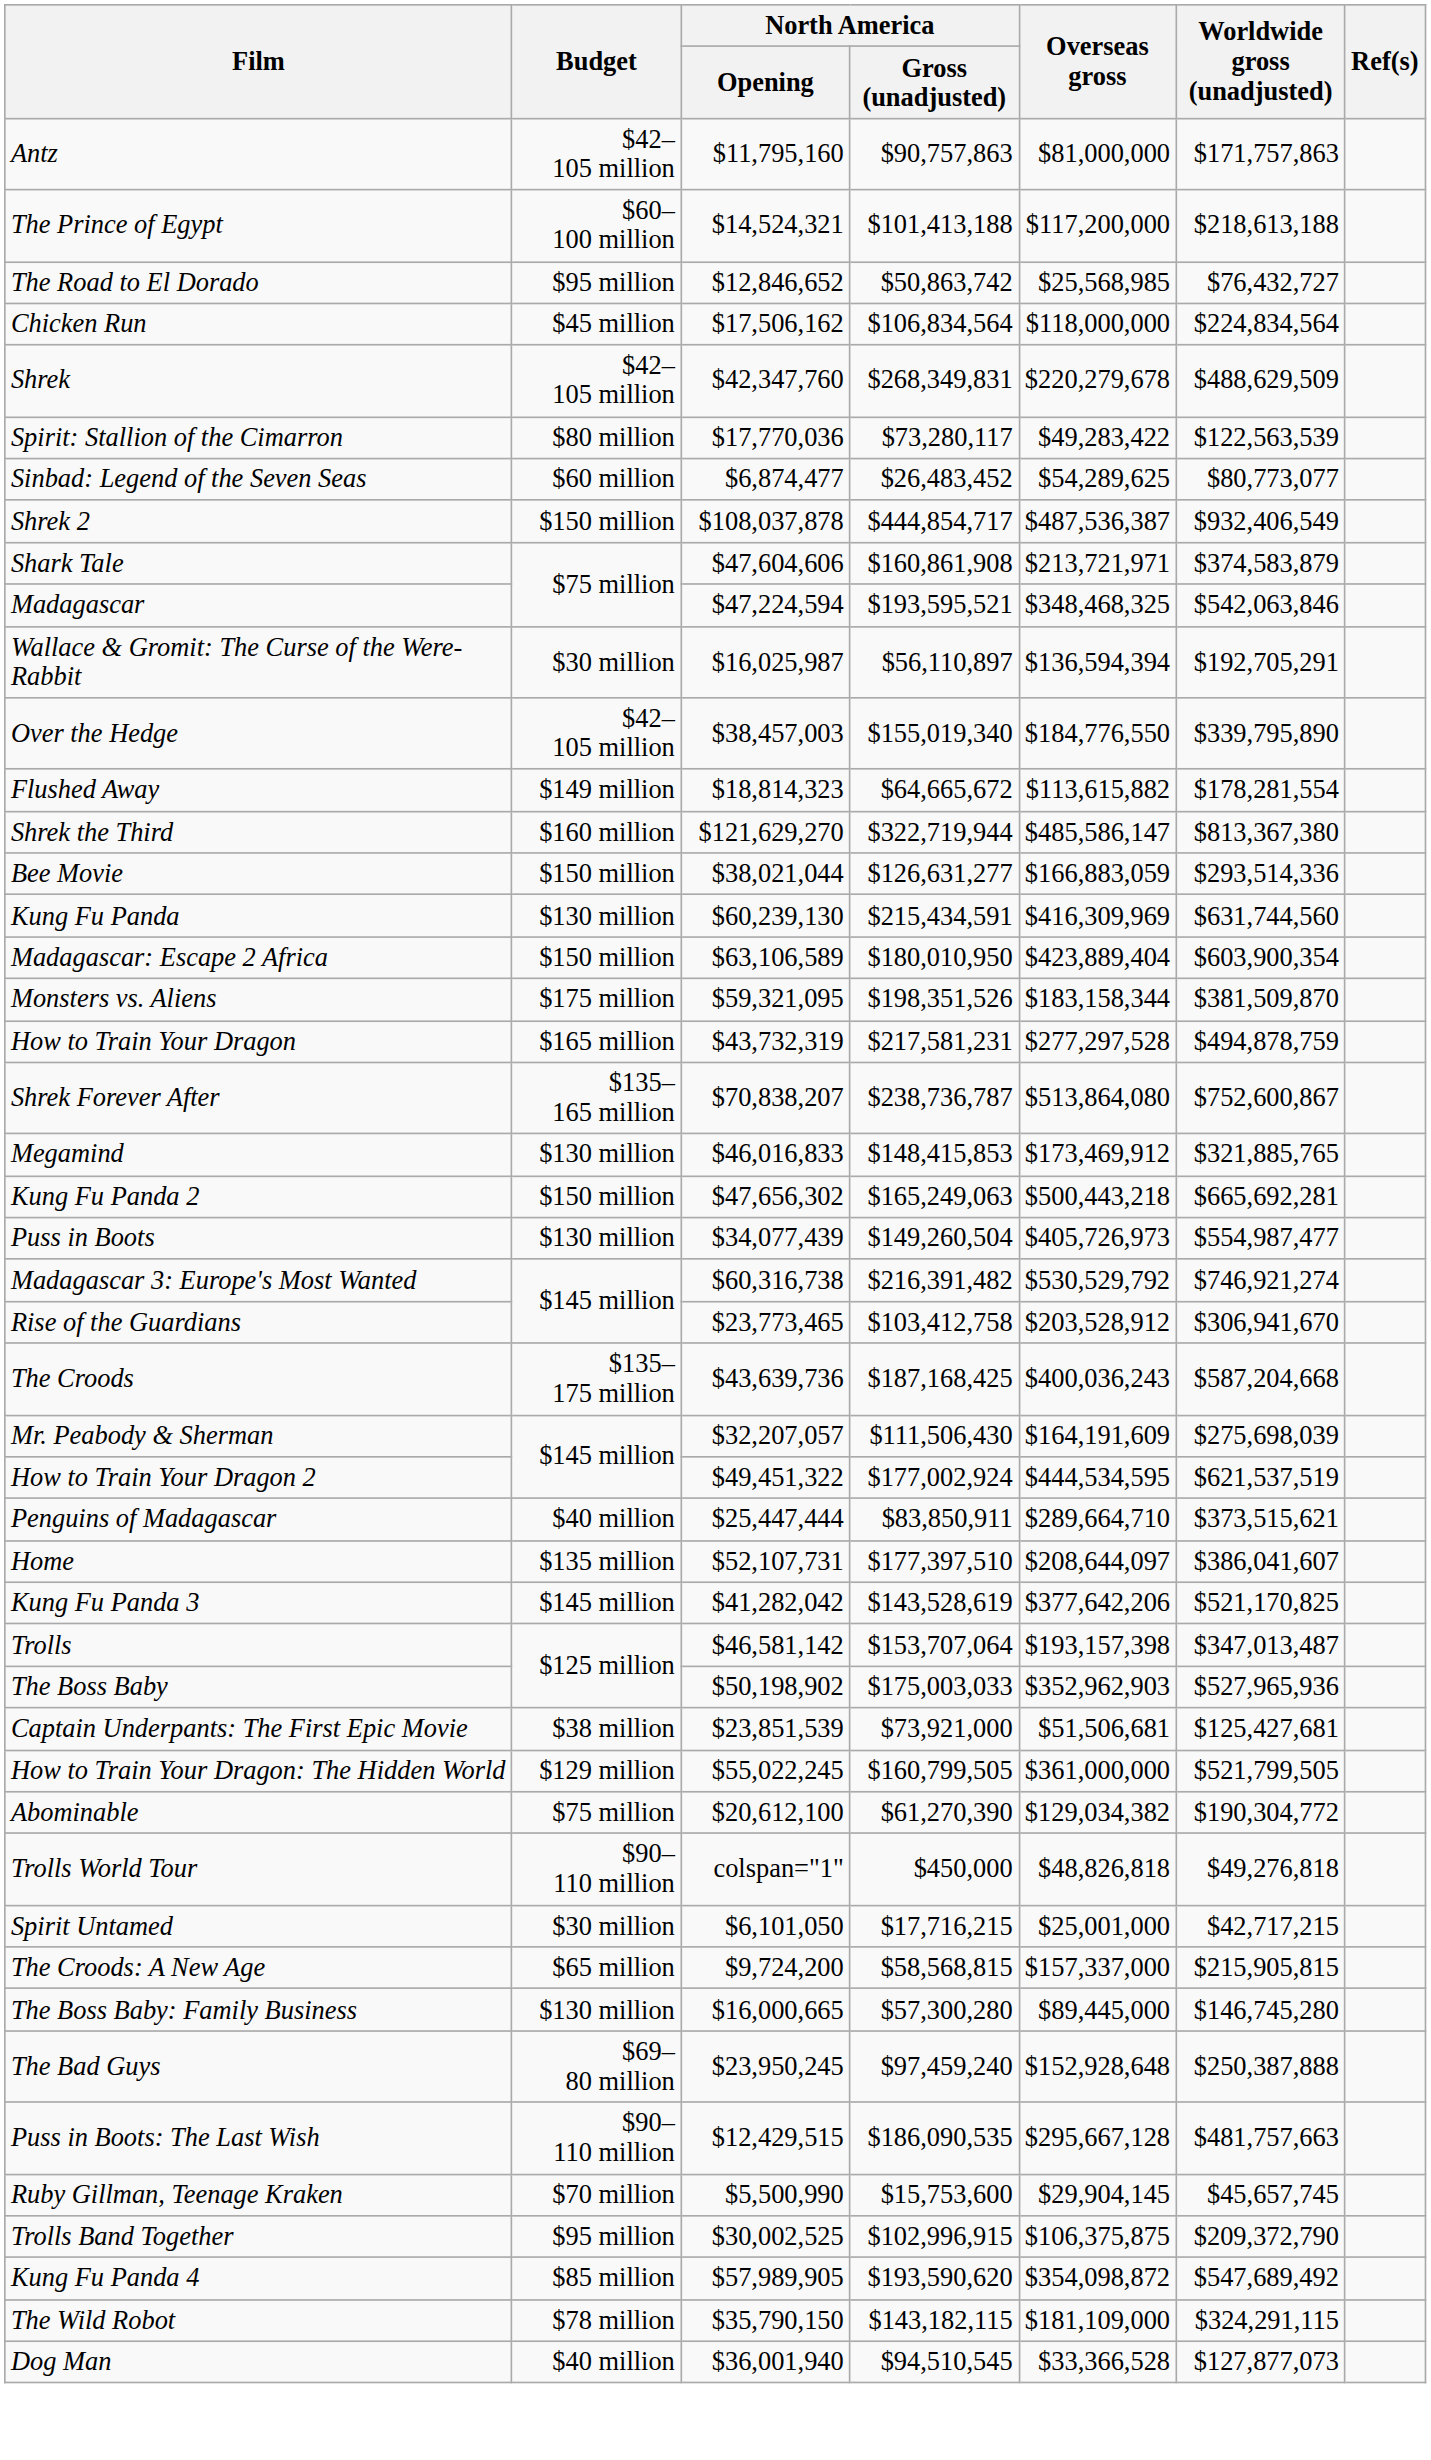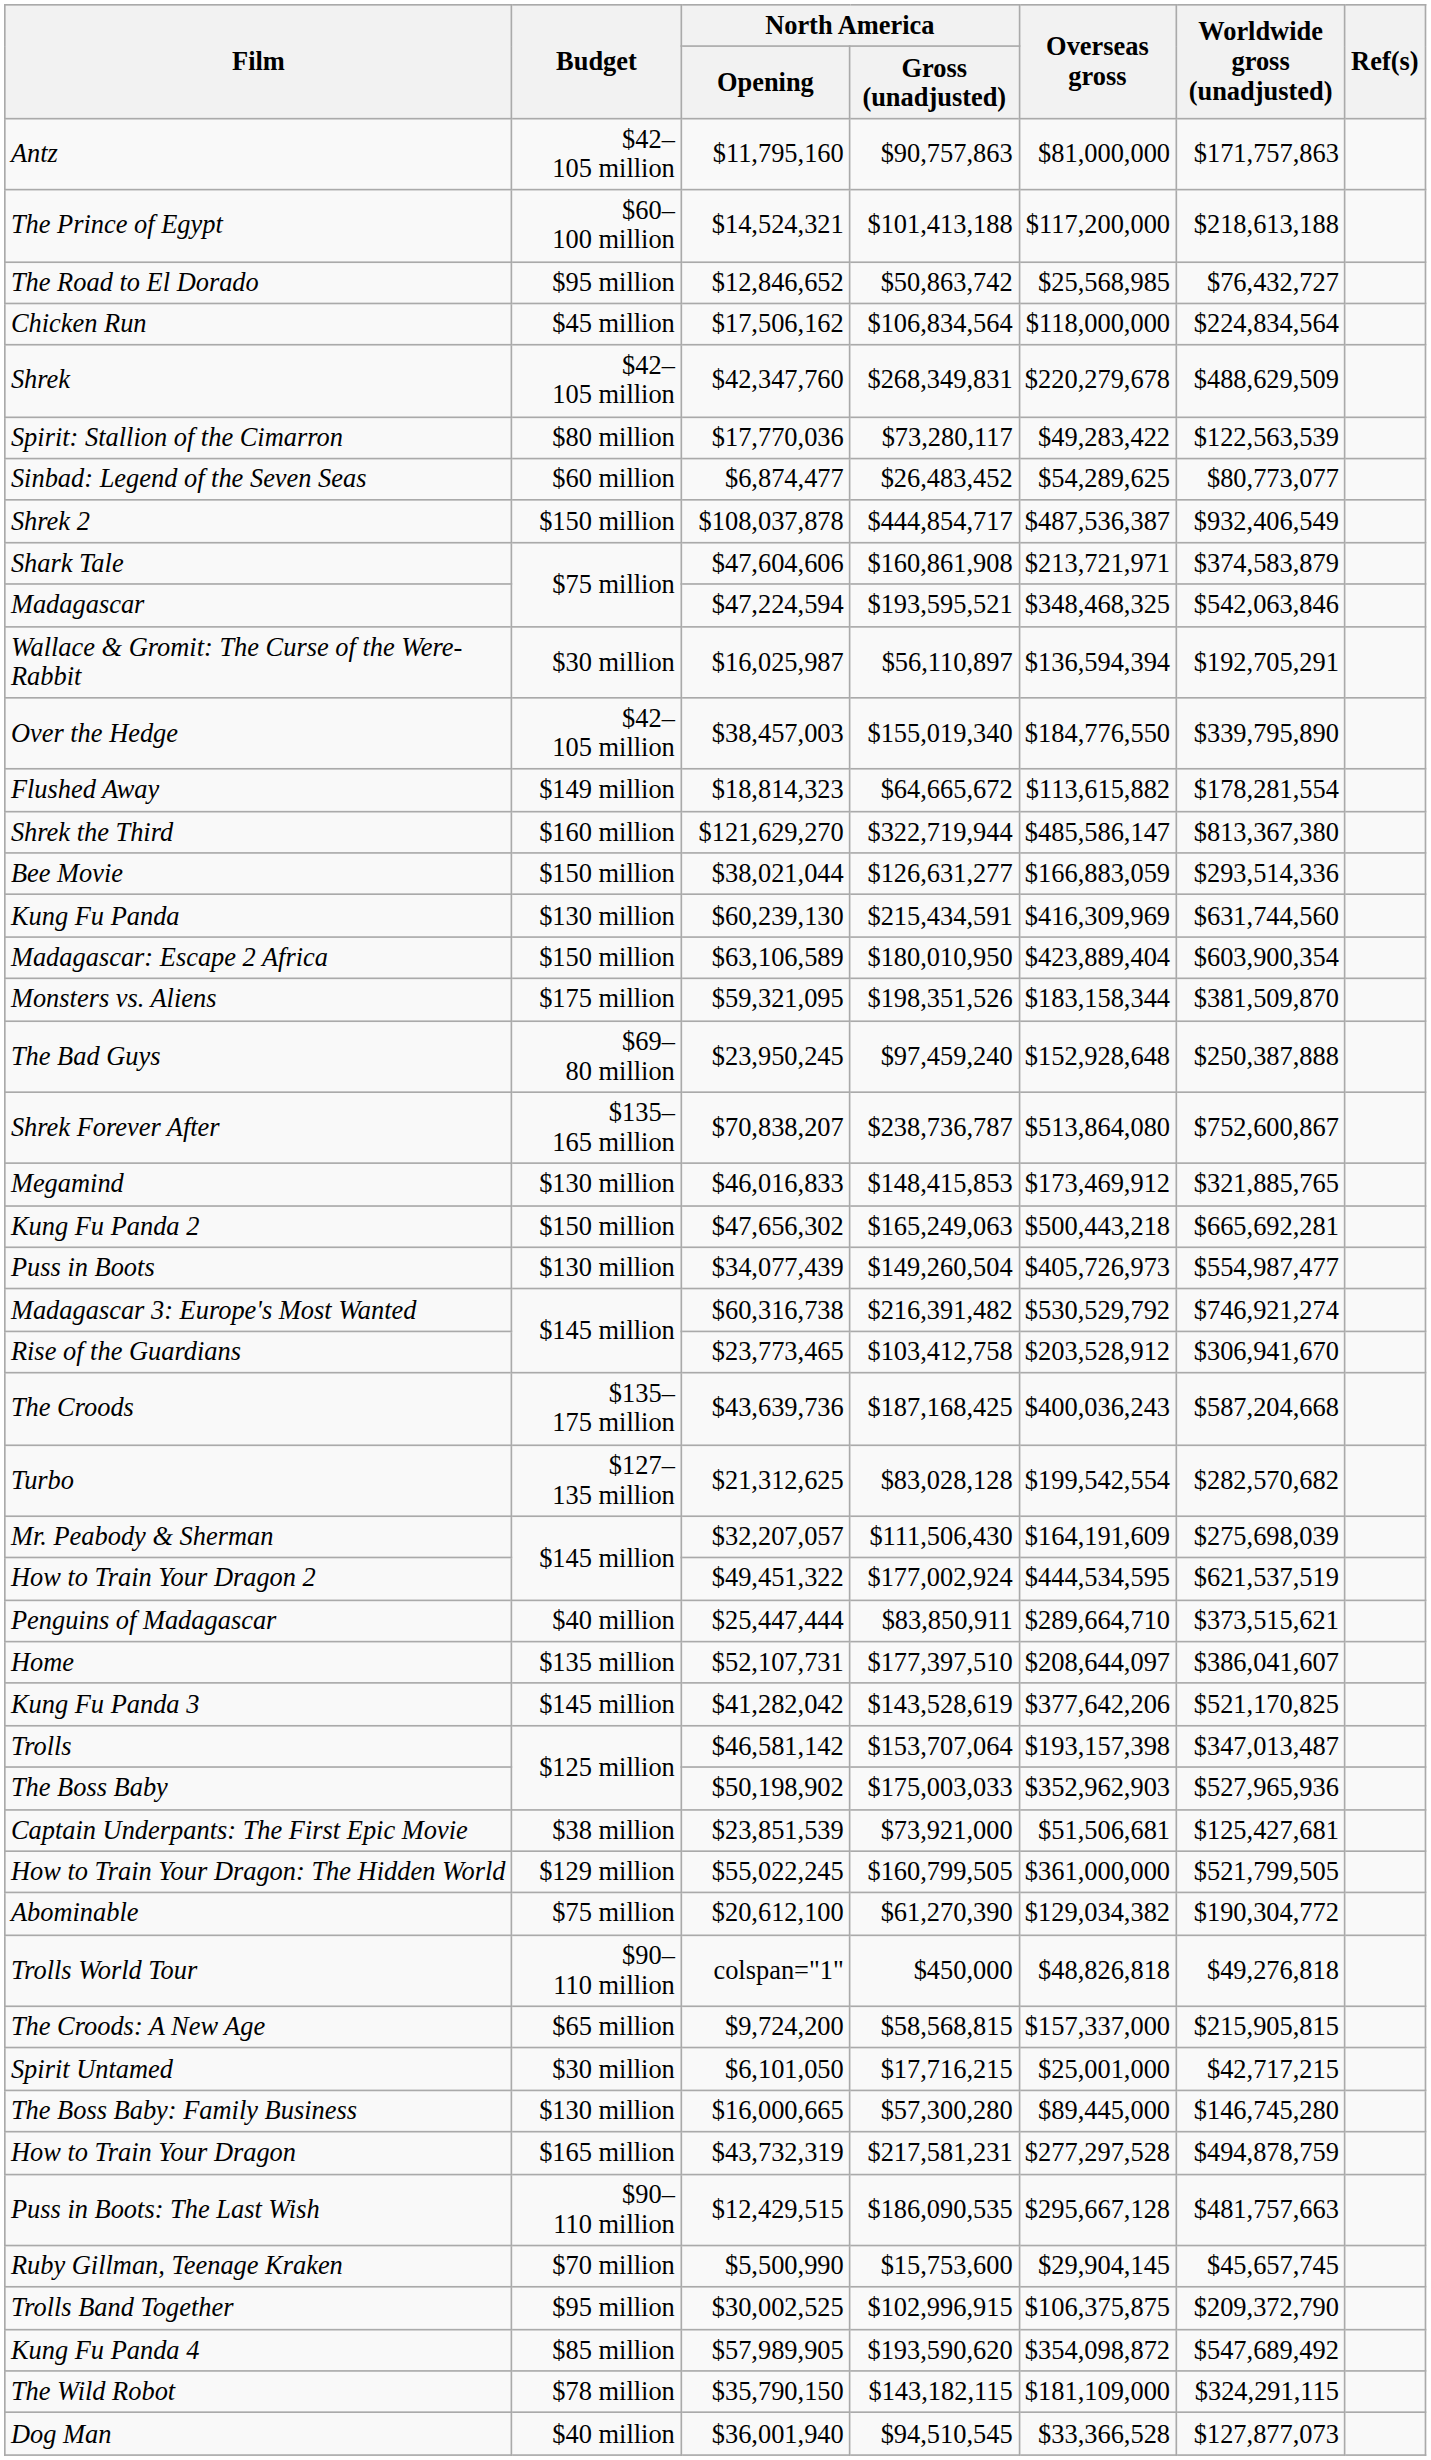rows swapped: (153, 1041) <-> (86, 2066)
+ row: (42, 1479)
rows swapped: (138, 1967) <-> (92, 1925)
